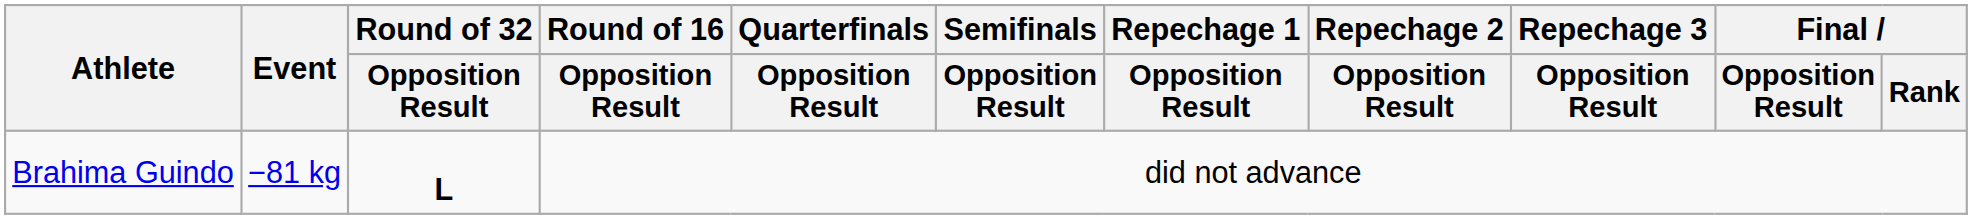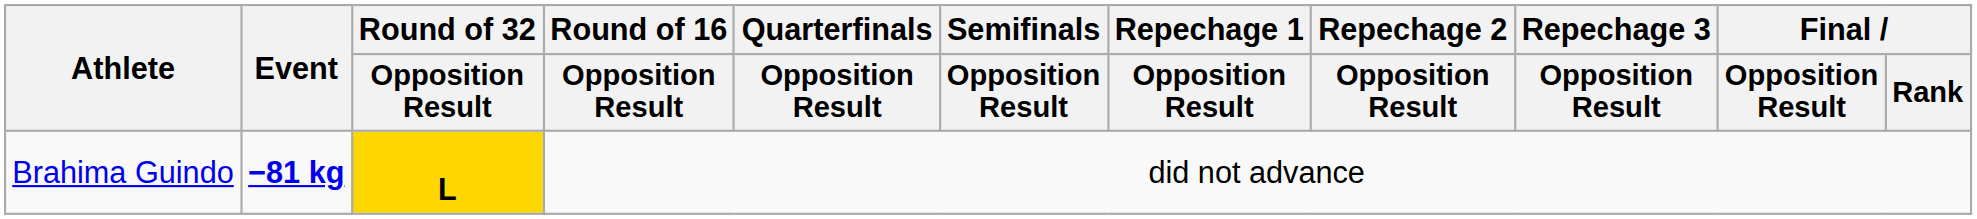(295, 173) normal -> (296, 173) bold
(444, 190) no background -> (447, 190) gold background
